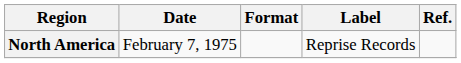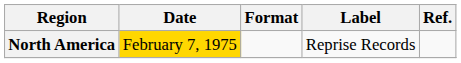(180, 44) no background -> (180, 44) gold background
